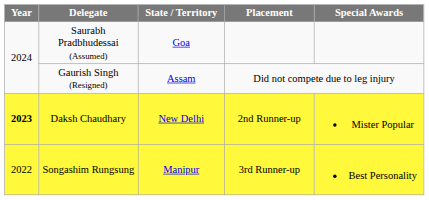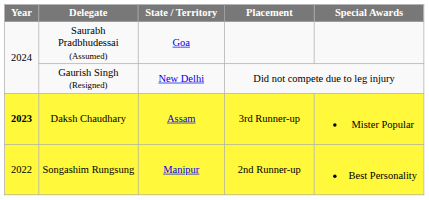(181, 78) Assam -> (181, 78) New Delhi
(181, 119) New Delhi -> (181, 119) Assam
(269, 119) 2nd Runner-up -> (269, 119) 3rd Runner-up
(269, 169) 3rd Runner-up -> (269, 169) 2nd Runner-up
